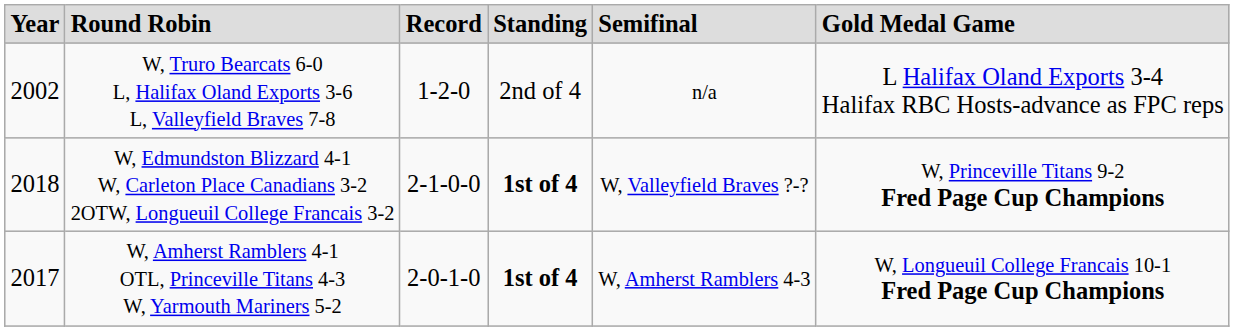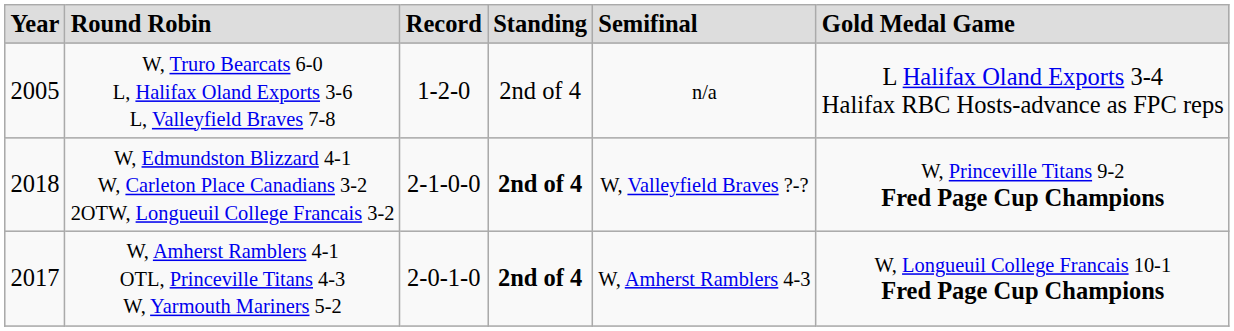(35, 90) 2002 -> (35, 90) 2005
(540, 184) 1st of 4 -> (540, 184) 2nd of 4
(540, 278) 1st of 4 -> (540, 278) 2nd of 4
